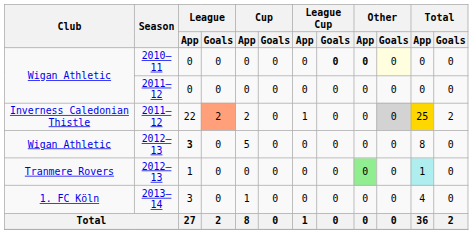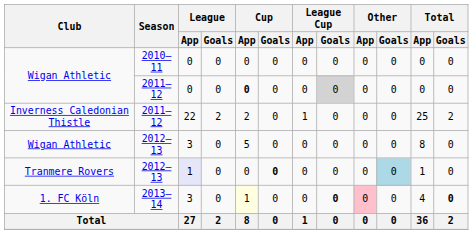(335, 62) bold -> (335, 62) normal
(365, 62) bold -> (365, 62) normal
(394, 62) lightyellow background -> (394, 62) no background
(247, 89) normal -> (247, 89) bold
(335, 89) no background -> (335, 89) lightgrey background
(218, 117) lightsalmon background -> (218, 117) no background
(394, 117) lightgrey background -> (394, 117) no background
(422, 117) gold background -> (422, 117) no background
(190, 144) bold -> (190, 144) normal
(190, 172) no background -> (190, 172) lavender background
(275, 172) normal -> (275, 172) bold
(365, 172) lightgreen background -> (365, 172) no background
(394, 172) no background -> (394, 172) lightblue background
(422, 172) paleturquoise background -> (422, 172) no background
(247, 199) no background -> (247, 199) lightyellow background
(335, 199) normal -> (335, 199) bold
(365, 199) no background -> (365, 199) pink background
(451, 199) normal -> (451, 199) bold
